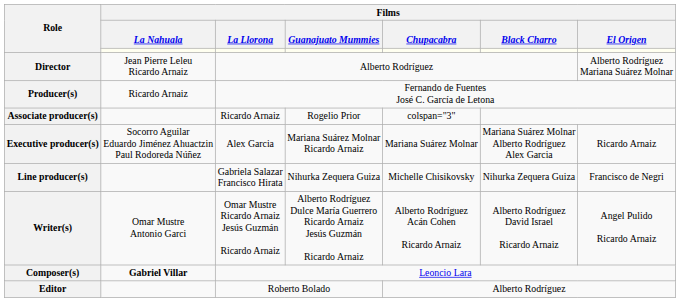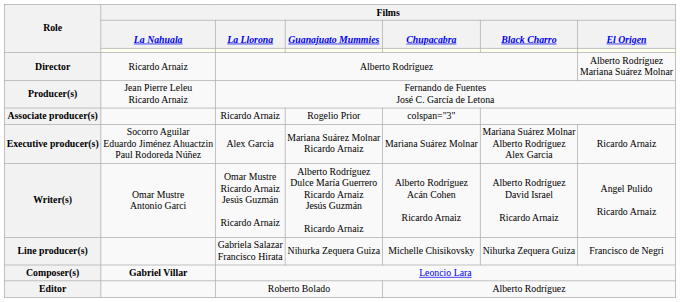(158, 66) Jean Pierre Leleu Ricardo Arnaiz -> (158, 66) Ricardo Arnaiz
(158, 94) Ricardo Arnaiz -> (158, 94) Jean Pierre Leleu Ricardo Arnaiz
rows swapped: (53, 177) <-> (53, 227)
